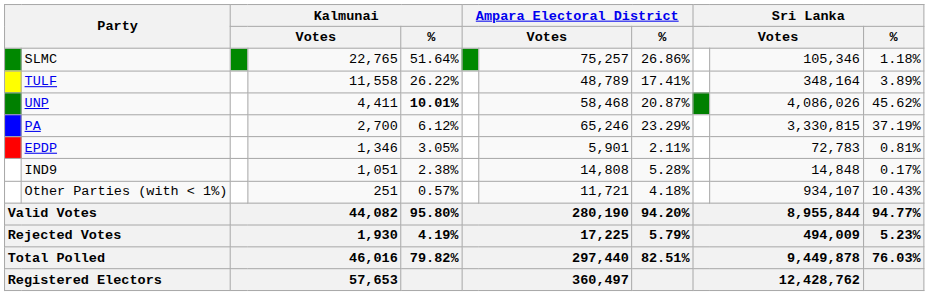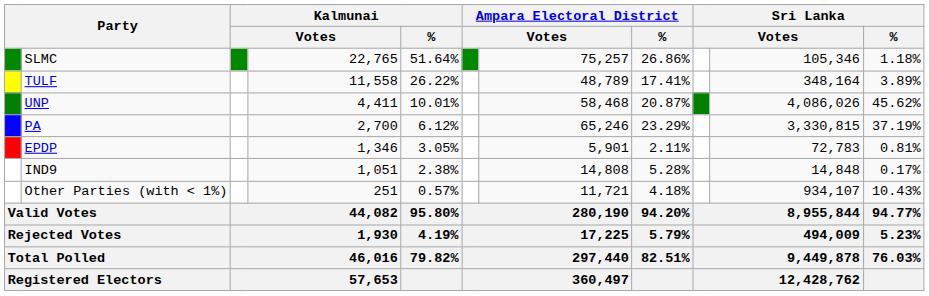(434, 104) bold -> (434, 104) normal
